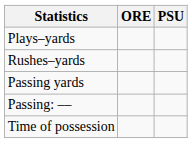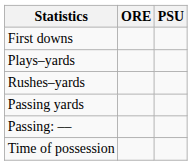+ row: (40, 38)
